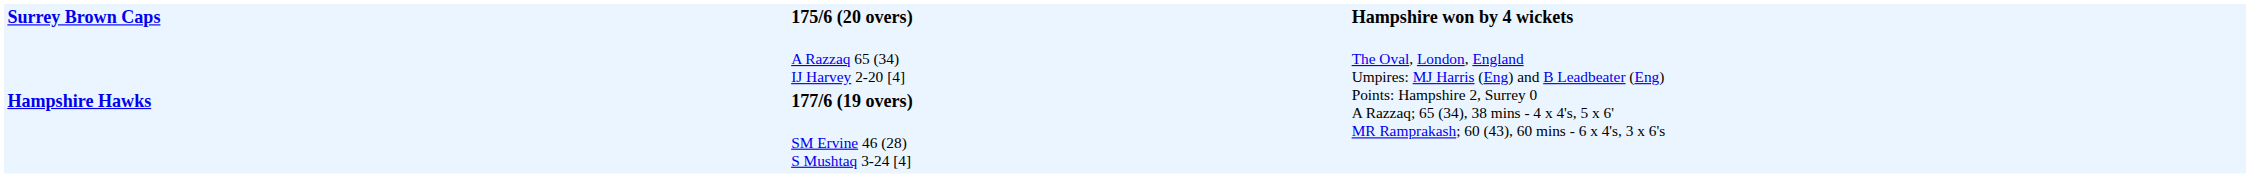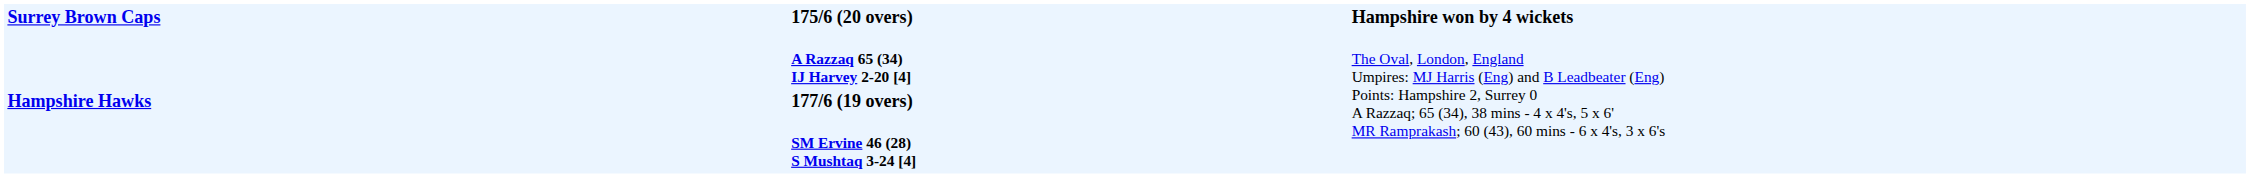(848, 68) normal -> (851, 68) bold
(851, 151) normal -> (854, 151) bold
